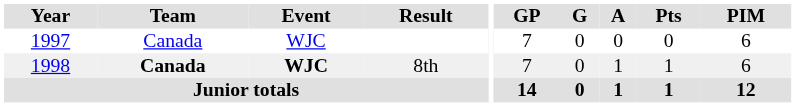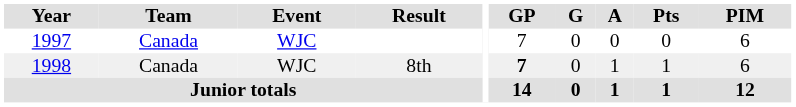(173, 65) bold -> (169, 65) normal
(306, 65) bold -> (297, 65) normal
(527, 65) normal -> (522, 65) bold
